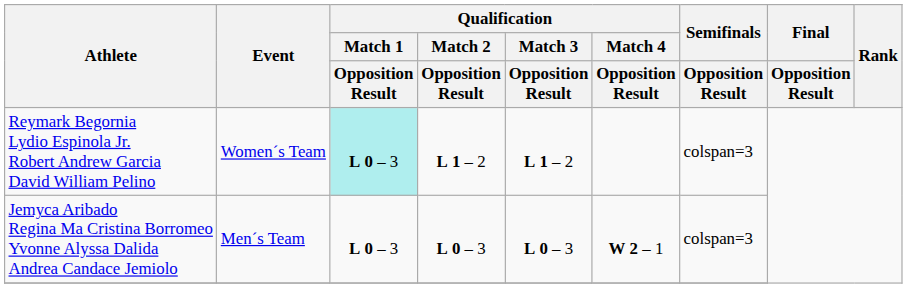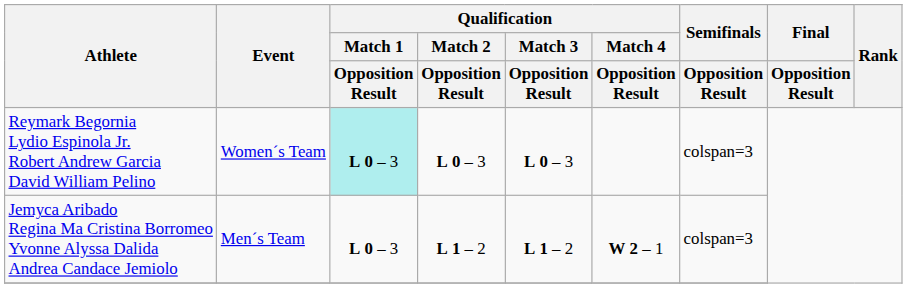(461, 161) L 1 – 2 -> (461, 161) L 0 – 3
(548, 161) L 1 – 2 -> (548, 161) L 0 – 3
(461, 249) L 0 – 3 -> (461, 249) L 1 – 2
(548, 249) L 0 – 3 -> (548, 249) L 1 – 2
